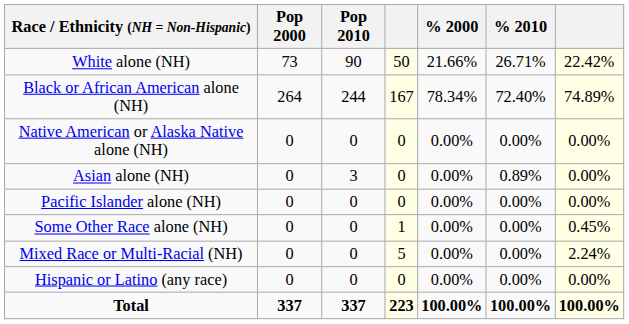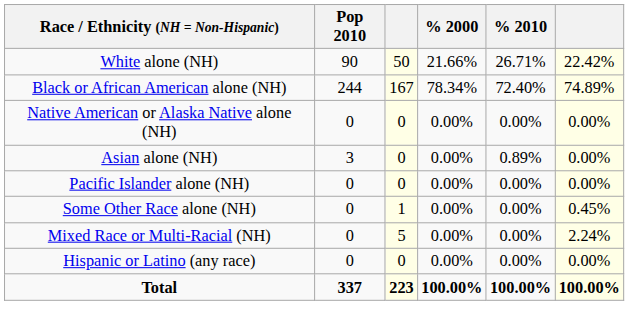- column: (290, 26)
